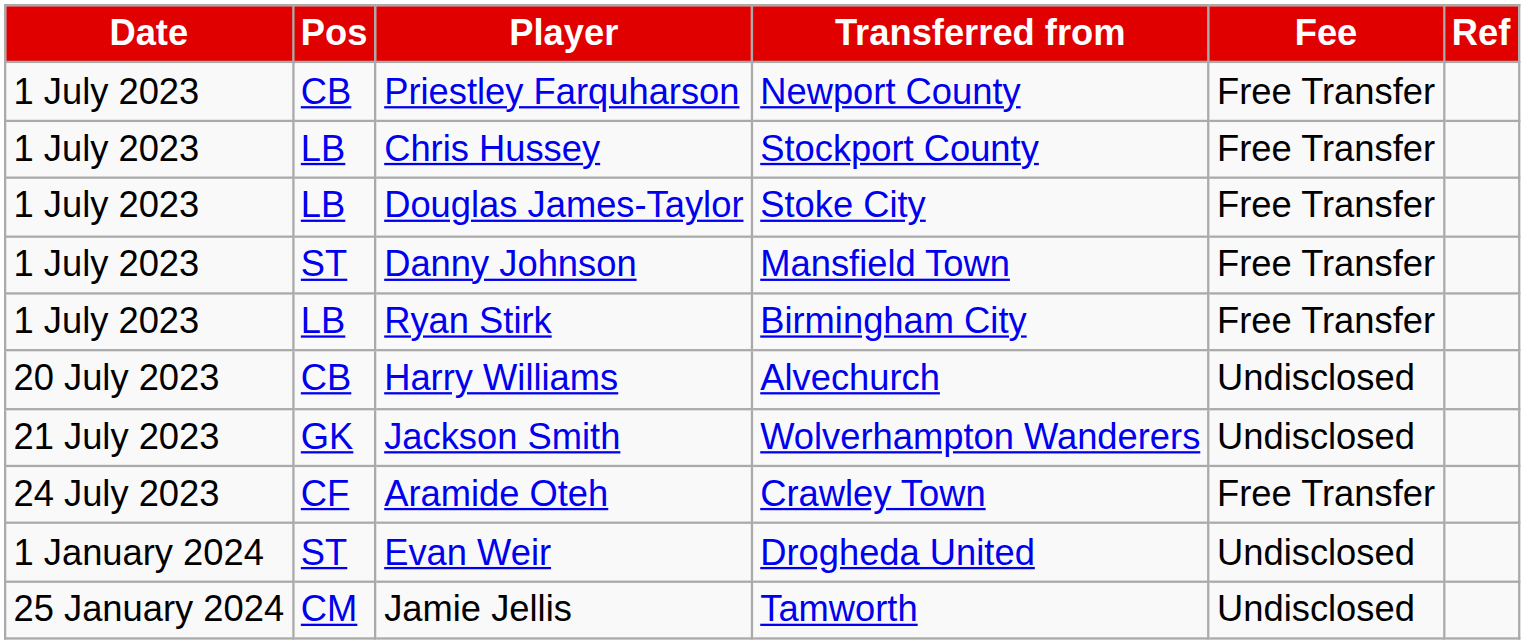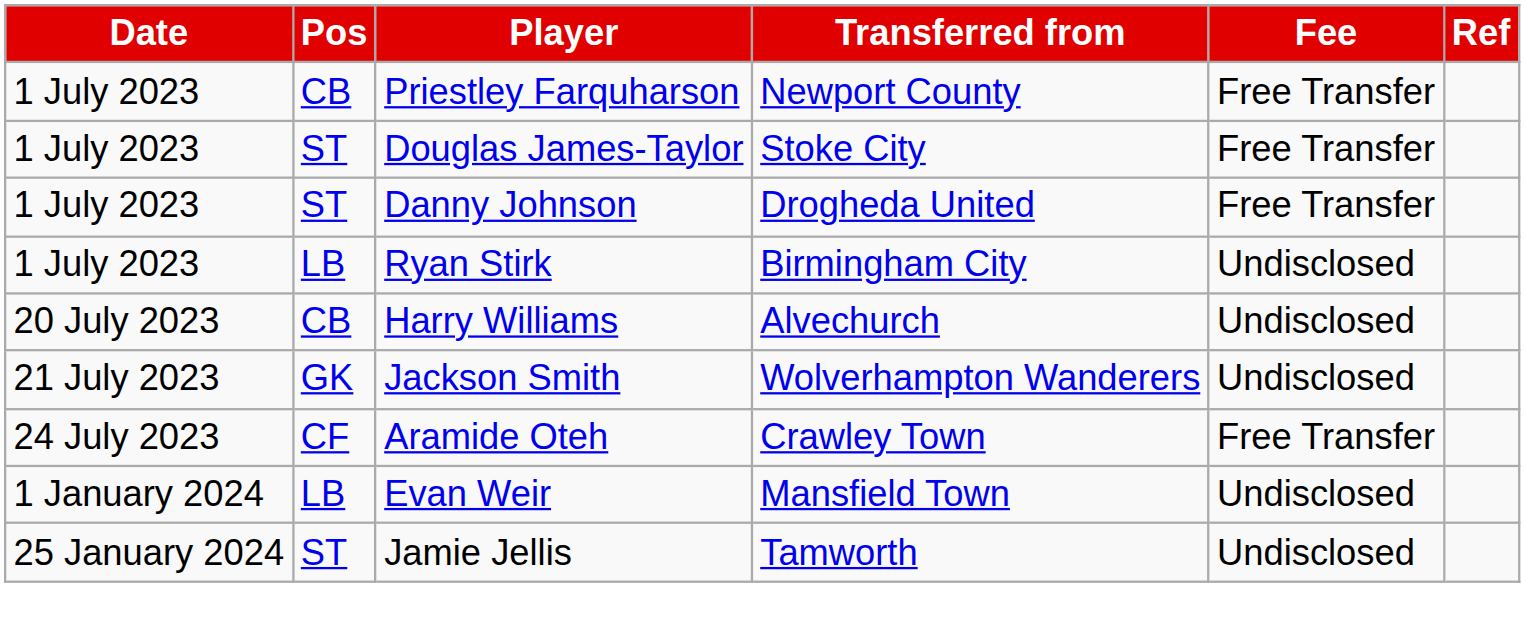- row: (492, 148)
(323, 206) LB -> (324, 148) ST
(885, 263) Mansfield Town -> (898, 206) Drogheda United
(1326, 321) Free Transfer -> (1316, 263) Undisclosed
(324, 551) ST -> (323, 494) LB
(898, 551) Drogheda United -> (885, 494) Mansfield Town
(329, 609) CM -> (324, 551) ST
